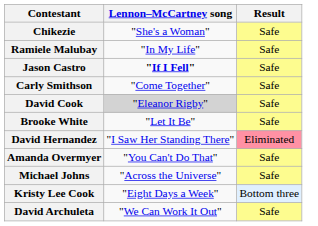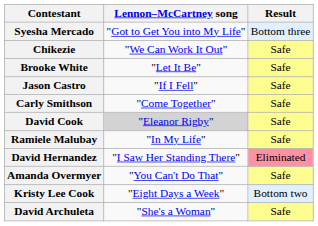+ row: (54, 31)
(170, 31) "She's a Woman" -> (176, 49) "We Can Work It Out"
rows swapped: (54, 49) <-> (54, 121)
(170, 67) bold -> (176, 85) normal
- row: (54, 175)
(269, 193) Bottom three -> (281, 193) Bottom two
(170, 211) "We Can Work It Out" -> (176, 211) "She's a Woman"
